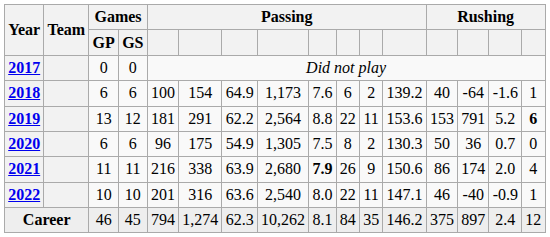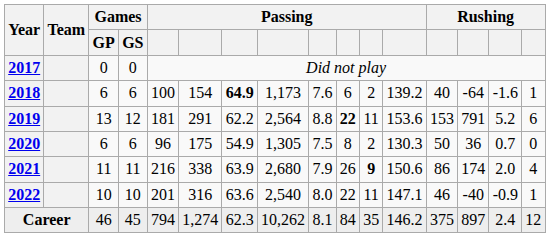(240, 93) normal -> (240, 93) bold
(348, 118) normal -> (348, 118) bold
(533, 118) bold -> (533, 118) normal
(322, 169) bold -> (322, 169) normal
(371, 169) normal -> (371, 169) bold
